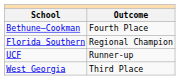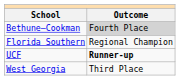(119, 28) no background -> (119, 28) lightgrey background
(111, 55) normal -> (111, 55) bold
